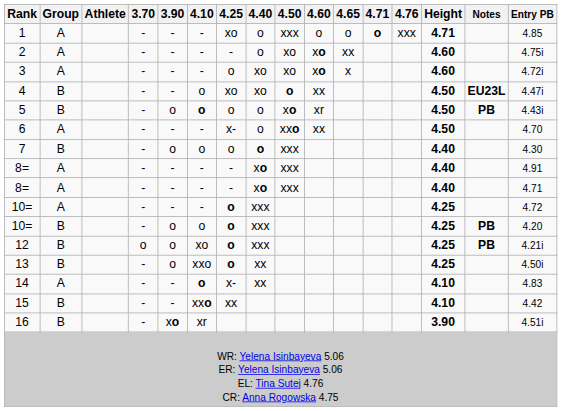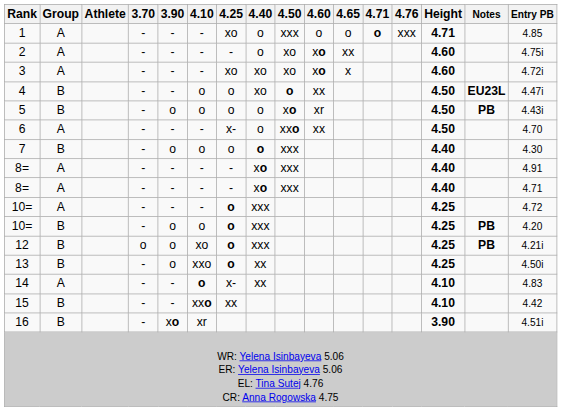(231, 71) o -> (231, 71) xo
(231, 91) xo -> (231, 91) o
(202, 110) bold -> (202, 110) normal
